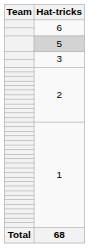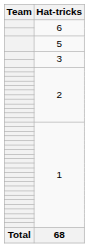(59, 43) lightgrey background -> (59, 43) no background
